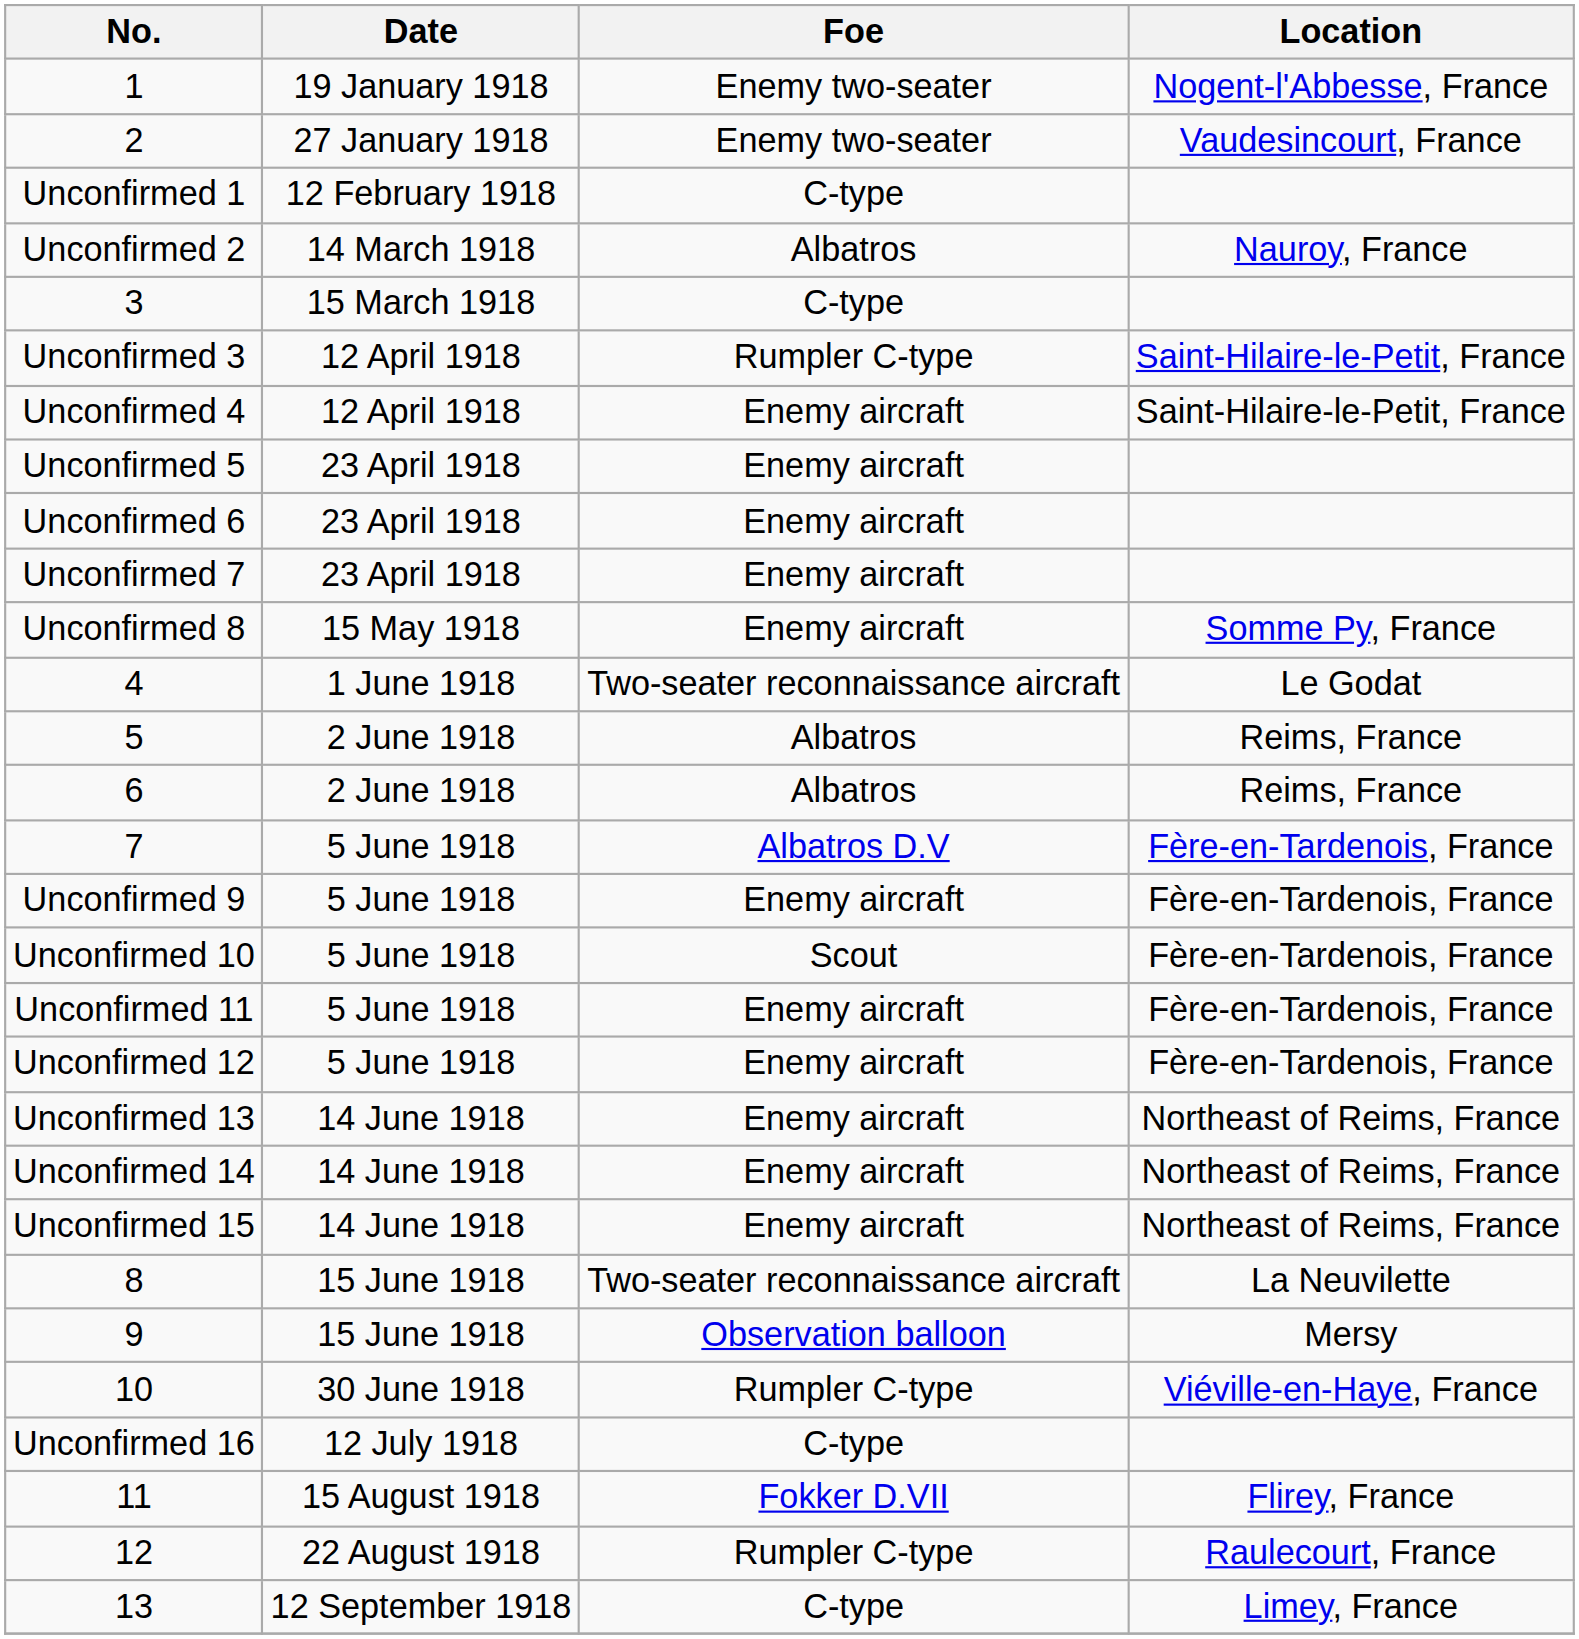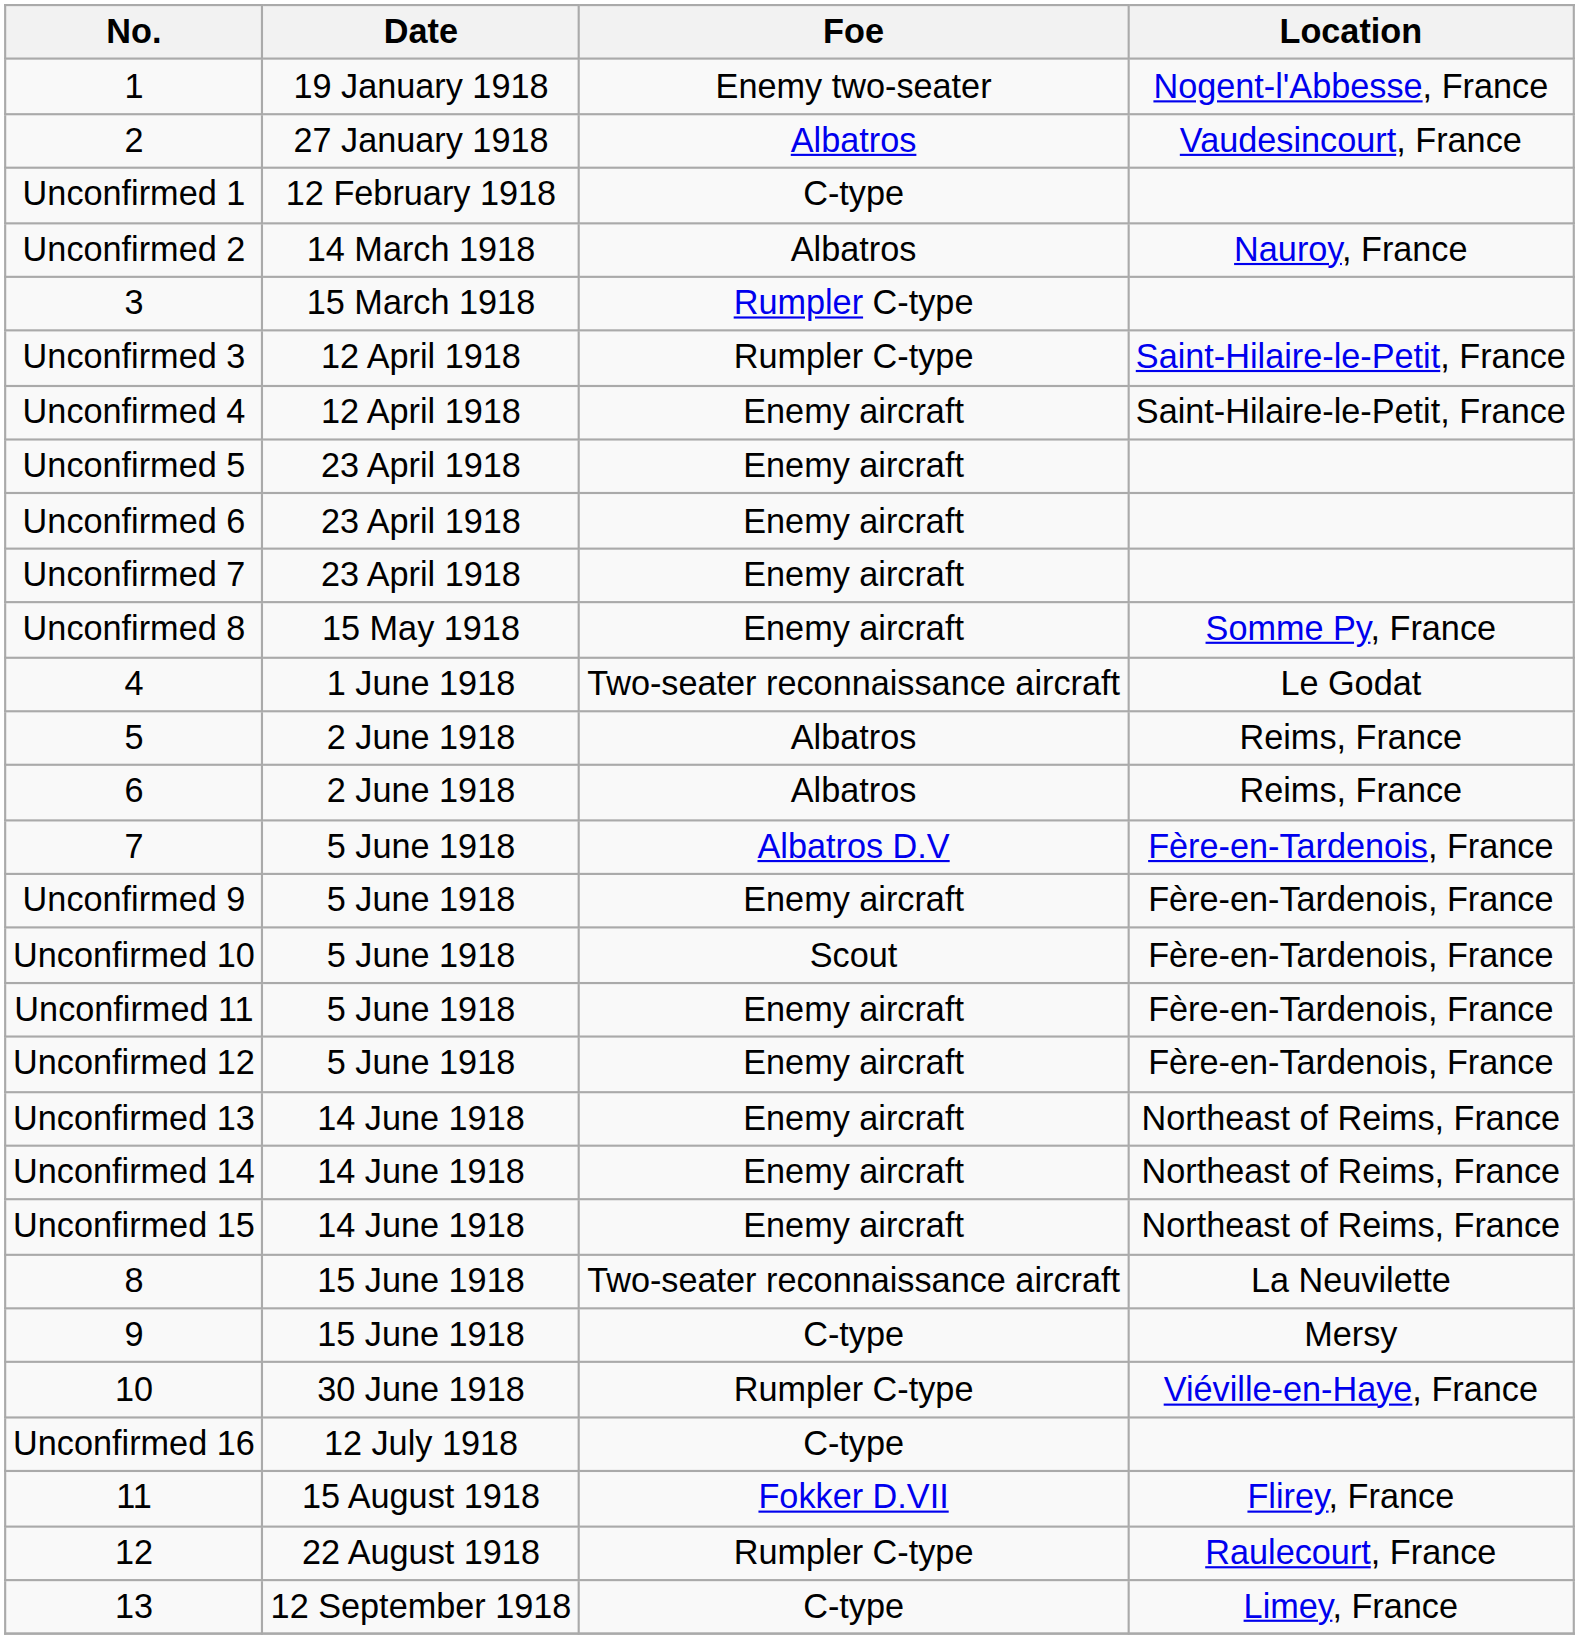(854, 140) Enemy two-seater -> (854, 140) Albatros
(854, 303) C-type -> (854, 303) Rumpler C-type
(854, 1334) Observation balloon -> (854, 1334) C-type
